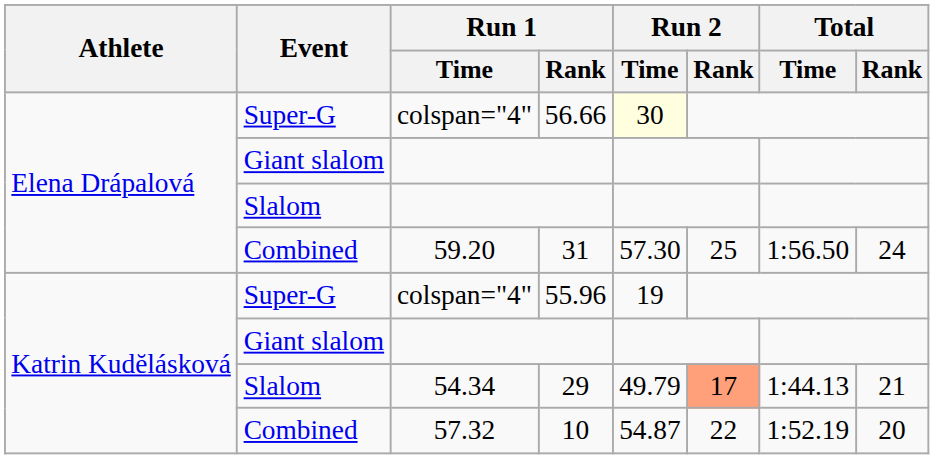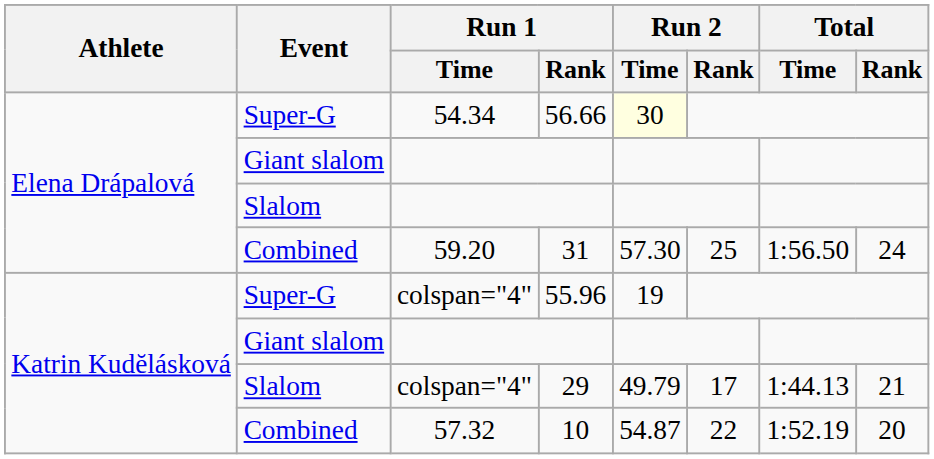(464, 115) colspan="4" -> (464, 115) 54.34
(464, 386) 54.34 -> (464, 386) colspan="4"
(724, 386) lightsalmon background -> (724, 386) no background
